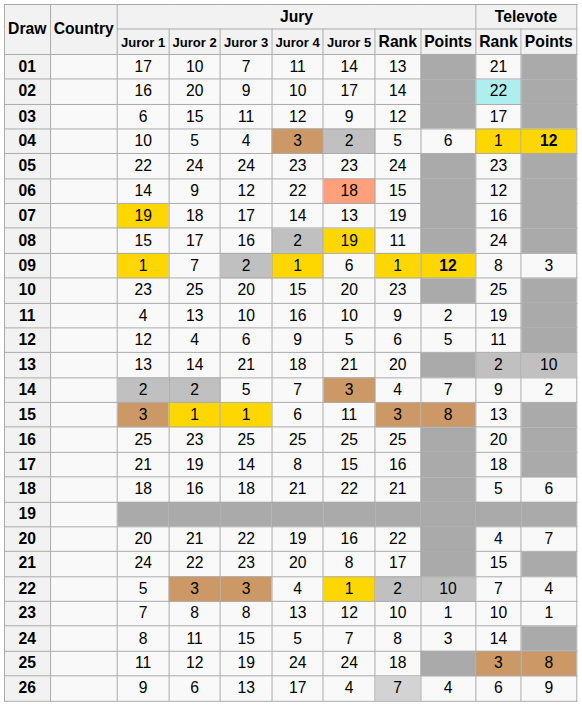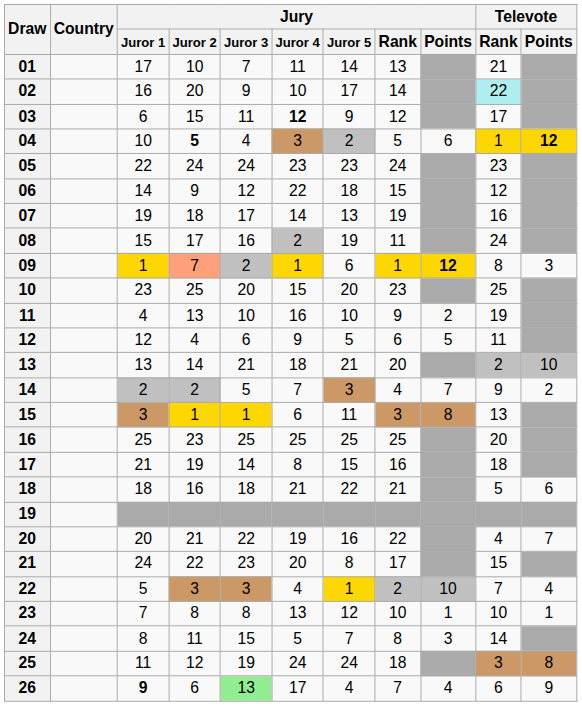(298, 116) normal -> (298, 116) bold
(195, 141) normal -> (195, 141) bold
(349, 191) lightsalmon background -> (349, 191) no background
(143, 215) gold background -> (143, 215) no background
(349, 240) gold background -> (349, 240) no background
(195, 265) no background -> (195, 265) lightsalmon background
(143, 688) normal -> (143, 688) bold
(246, 688) no background -> (246, 688) lightgreen background
(398, 688) lightgrey background -> (398, 688) no background
